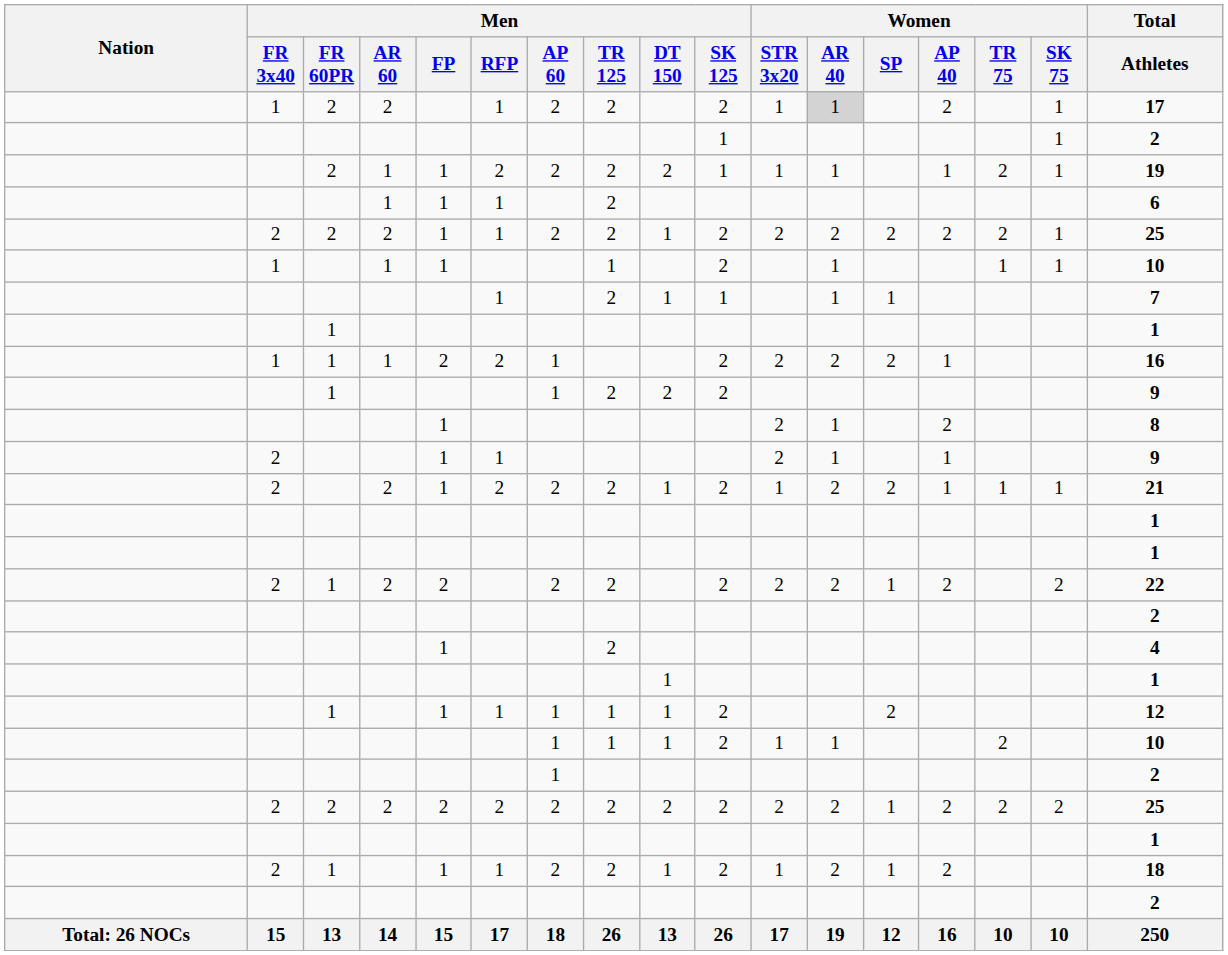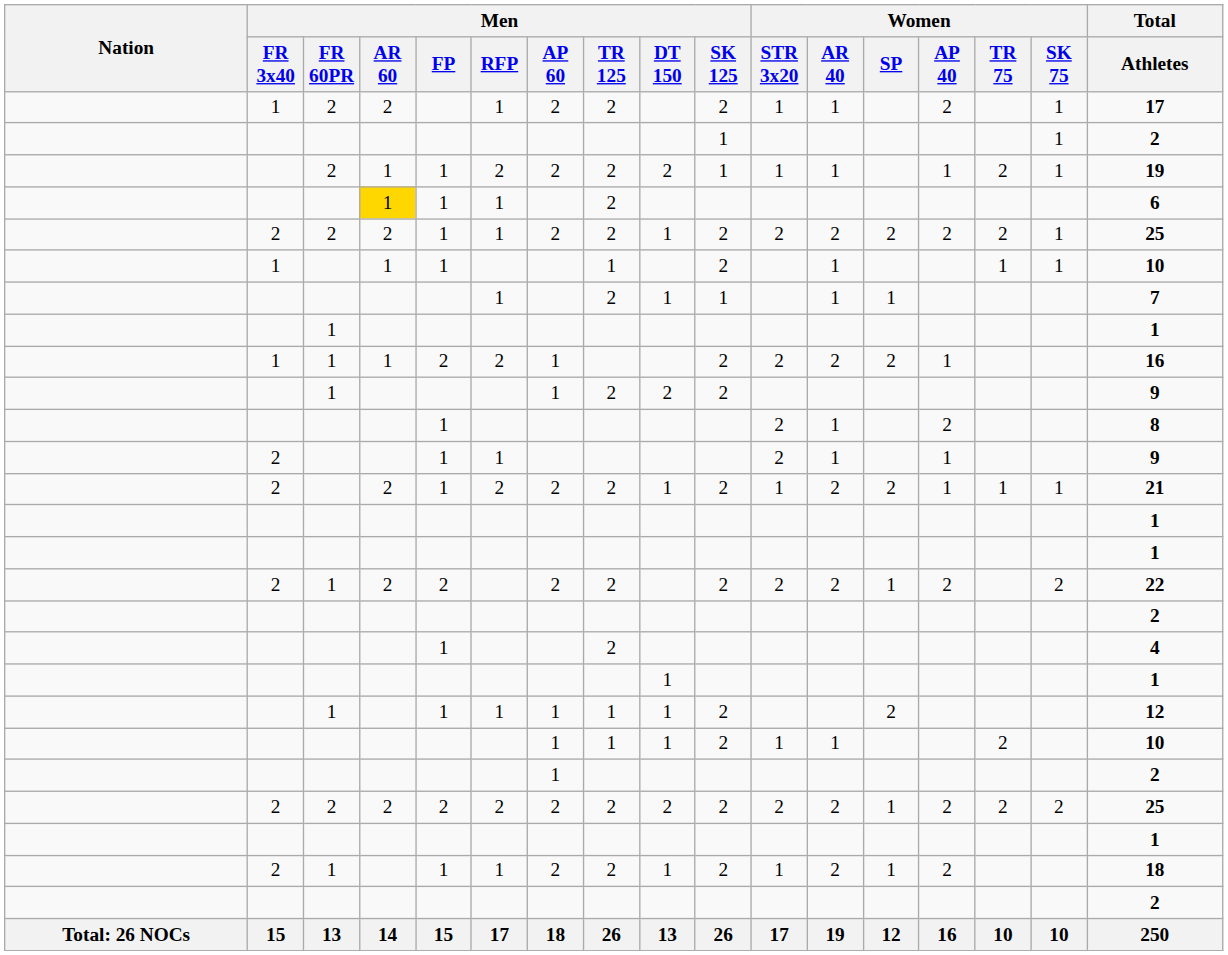(835, 107) lightgrey background -> (835, 107) no background
(388, 202) no background -> (388, 202) gold background
